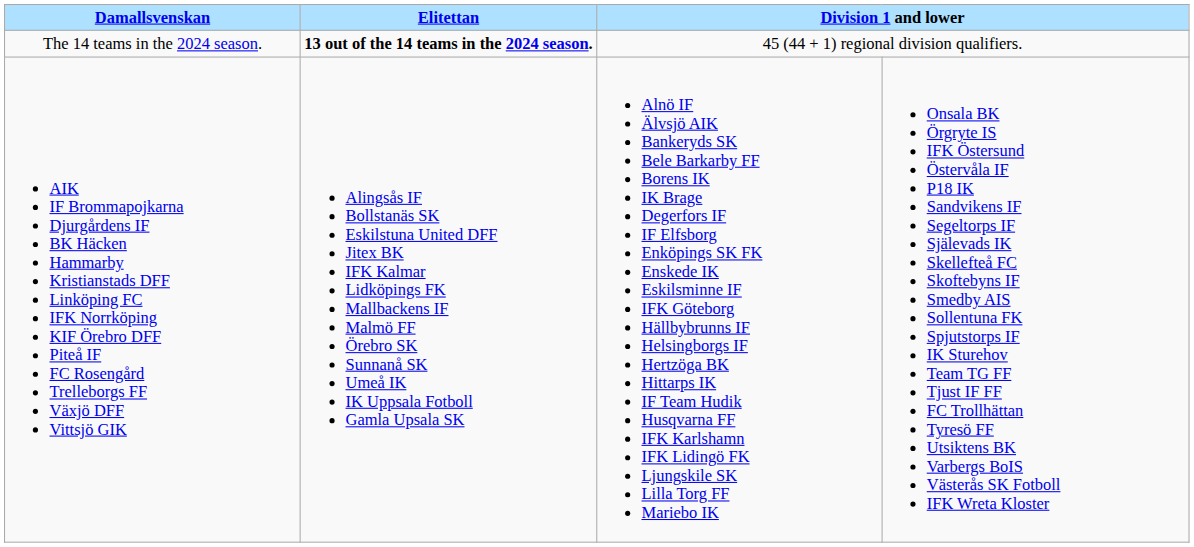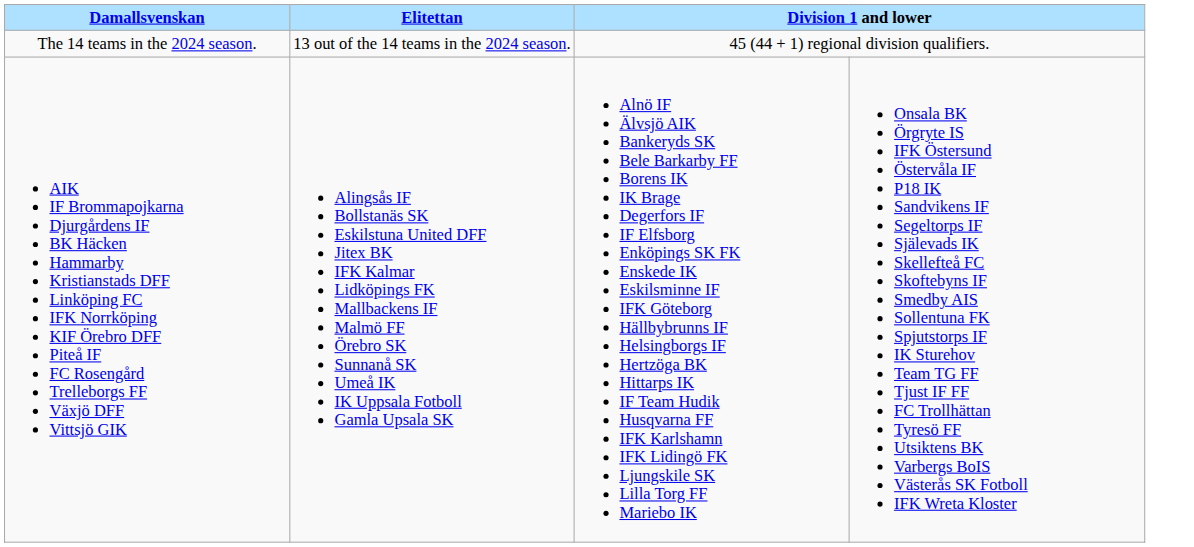(449, 43) bold -> (432, 43) normal
